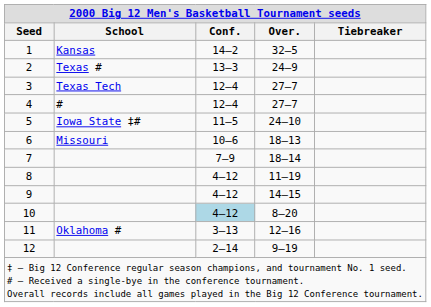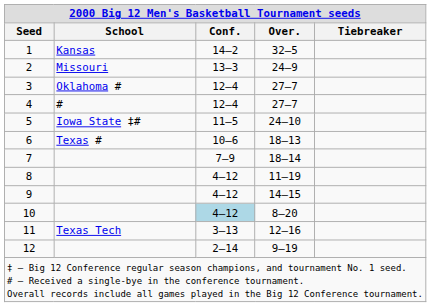(79, 67) Texas # -> (82, 67) Missouri
(89, 86) Texas Tech -> (89, 86) Oklahoma #
(82, 140) Missouri -> (79, 140) Texas #
(89, 230) Oklahoma # -> (89, 230) Texas Tech
